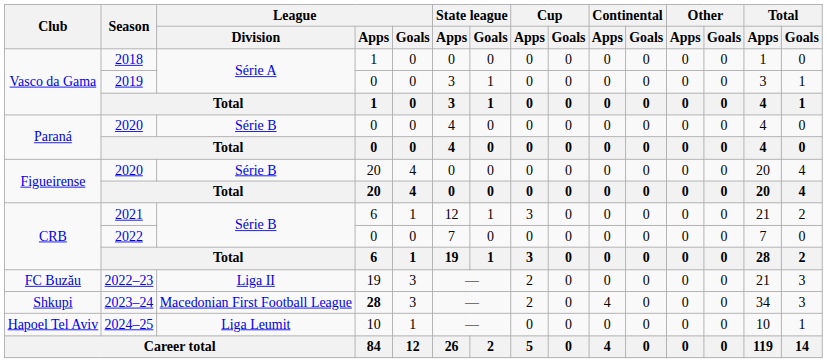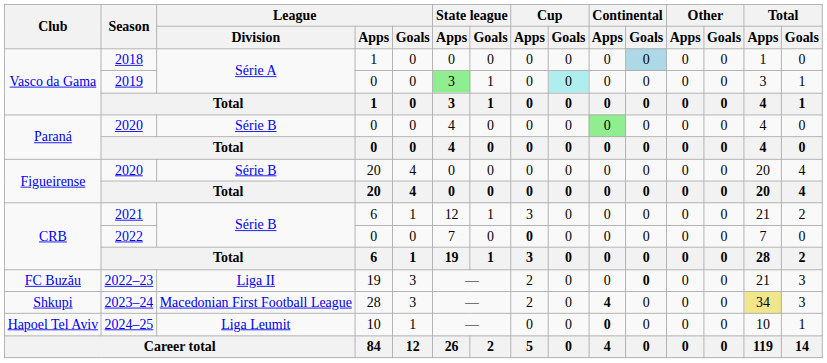(646, 59) no background -> (646, 59) lightblue background
(452, 81) no background -> (452, 81) lightgreen background
(568, 81) no background -> (568, 81) paleturquoise background
(607, 125) no background -> (607, 125) lightgreen background
(529, 236) normal -> (529, 236) bold
(646, 280) normal -> (646, 280) bold
(374, 302) bold -> (374, 302) normal
(607, 302) normal -> (607, 302) bold
(763, 302) no background -> (763, 302) khaki background
(607, 324) normal -> (607, 324) bold
